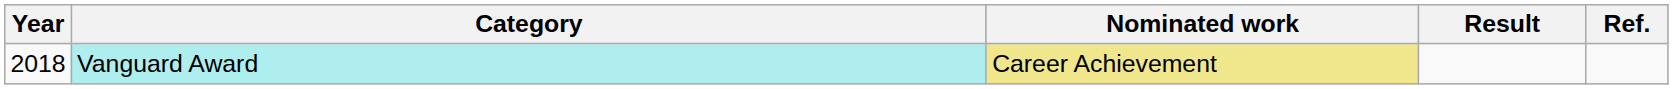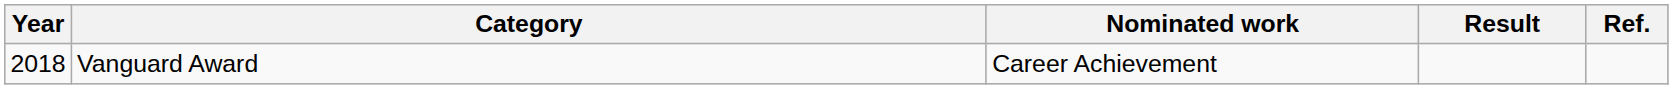(168, 63) paleturquoise background -> (168, 63) no background
(1104, 63) khaki background -> (1104, 63) no background
